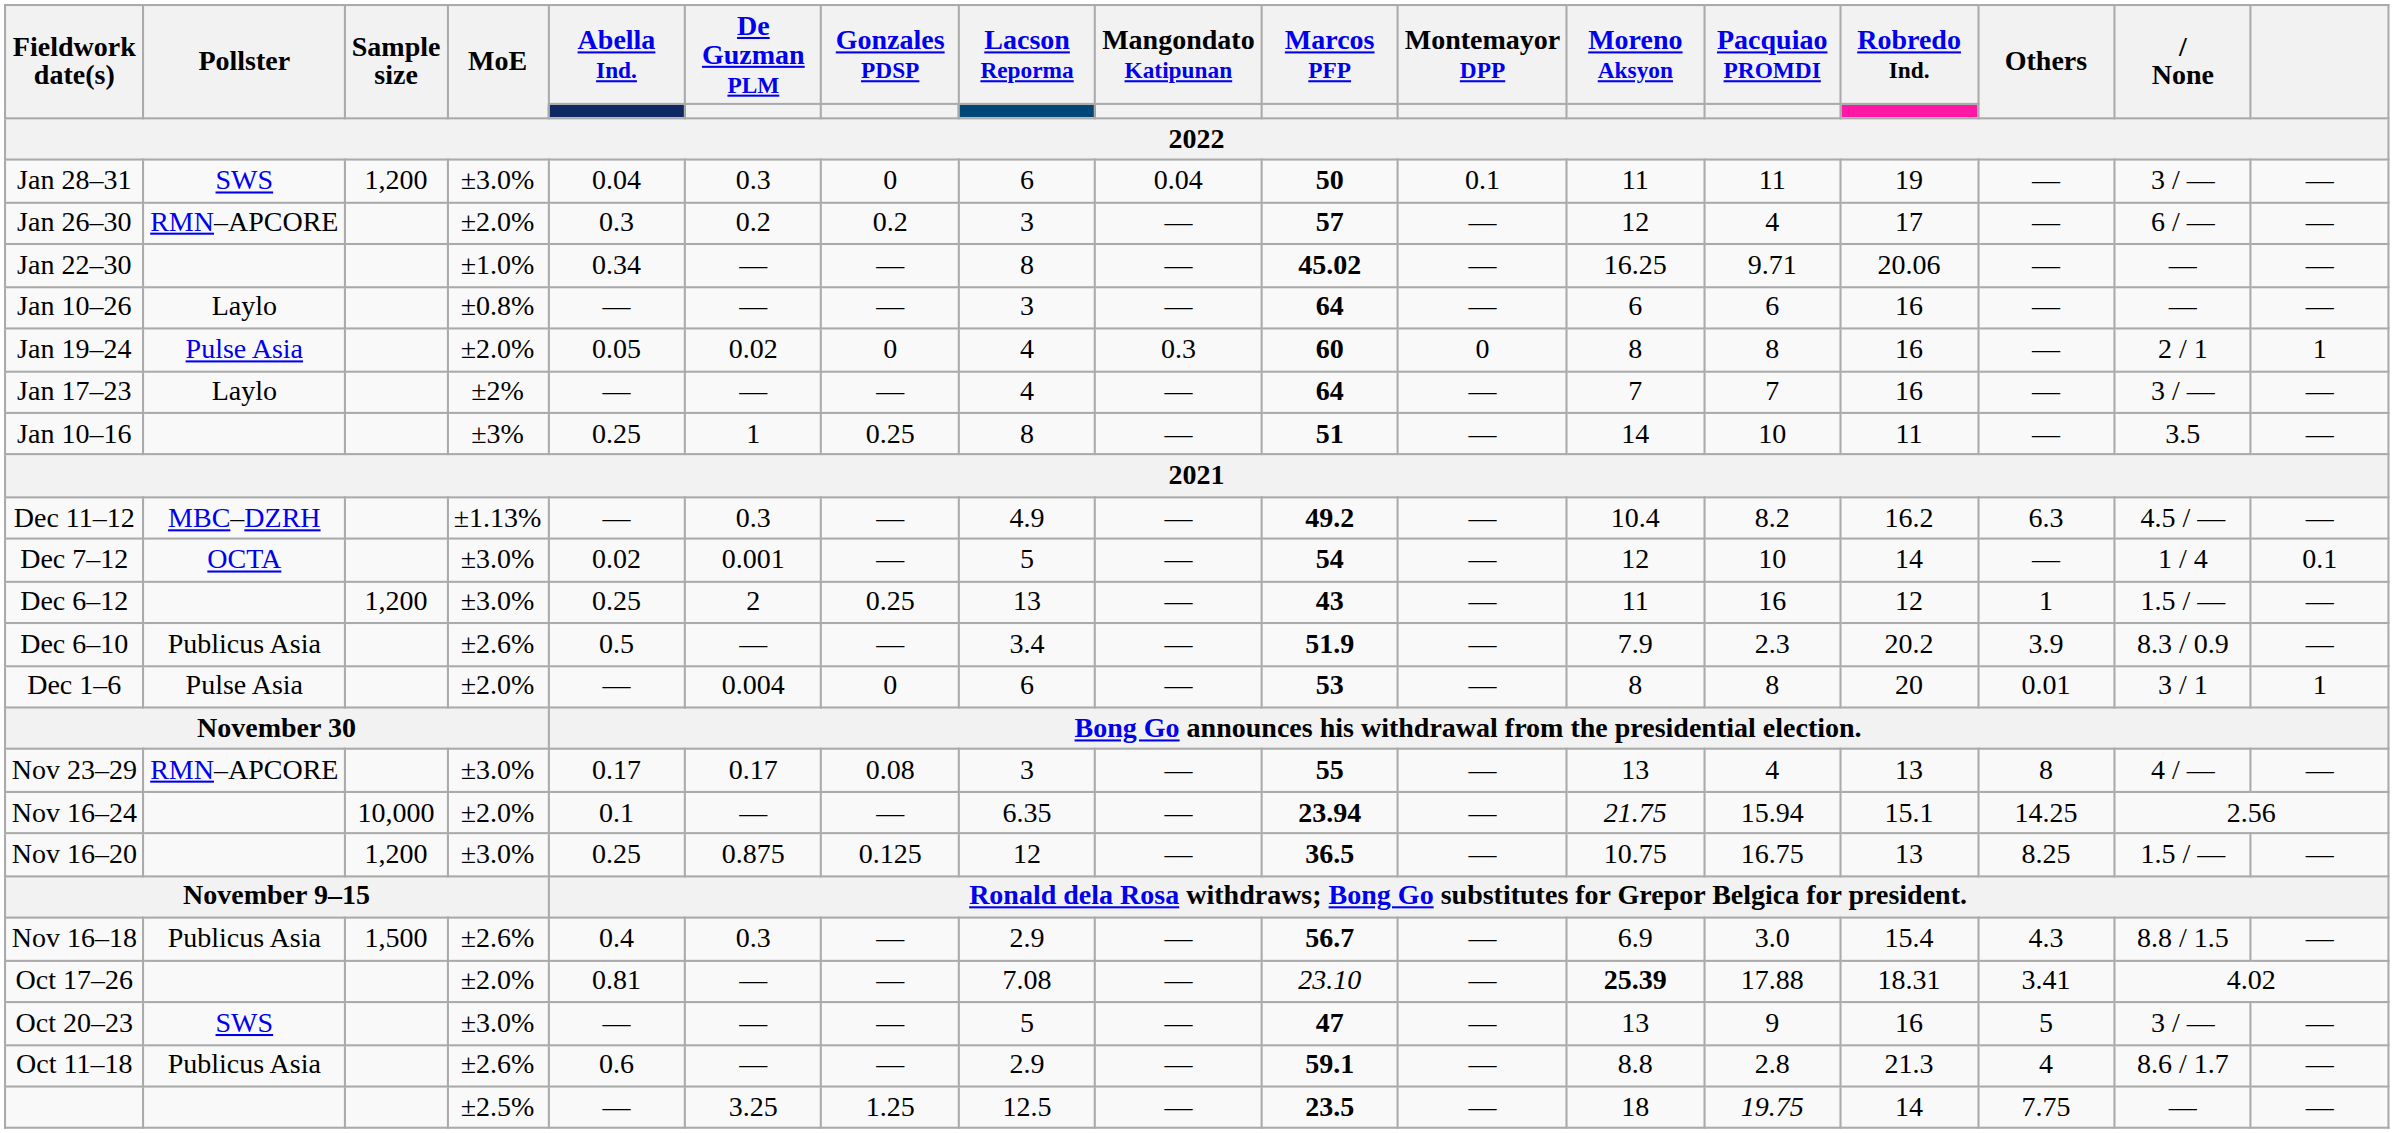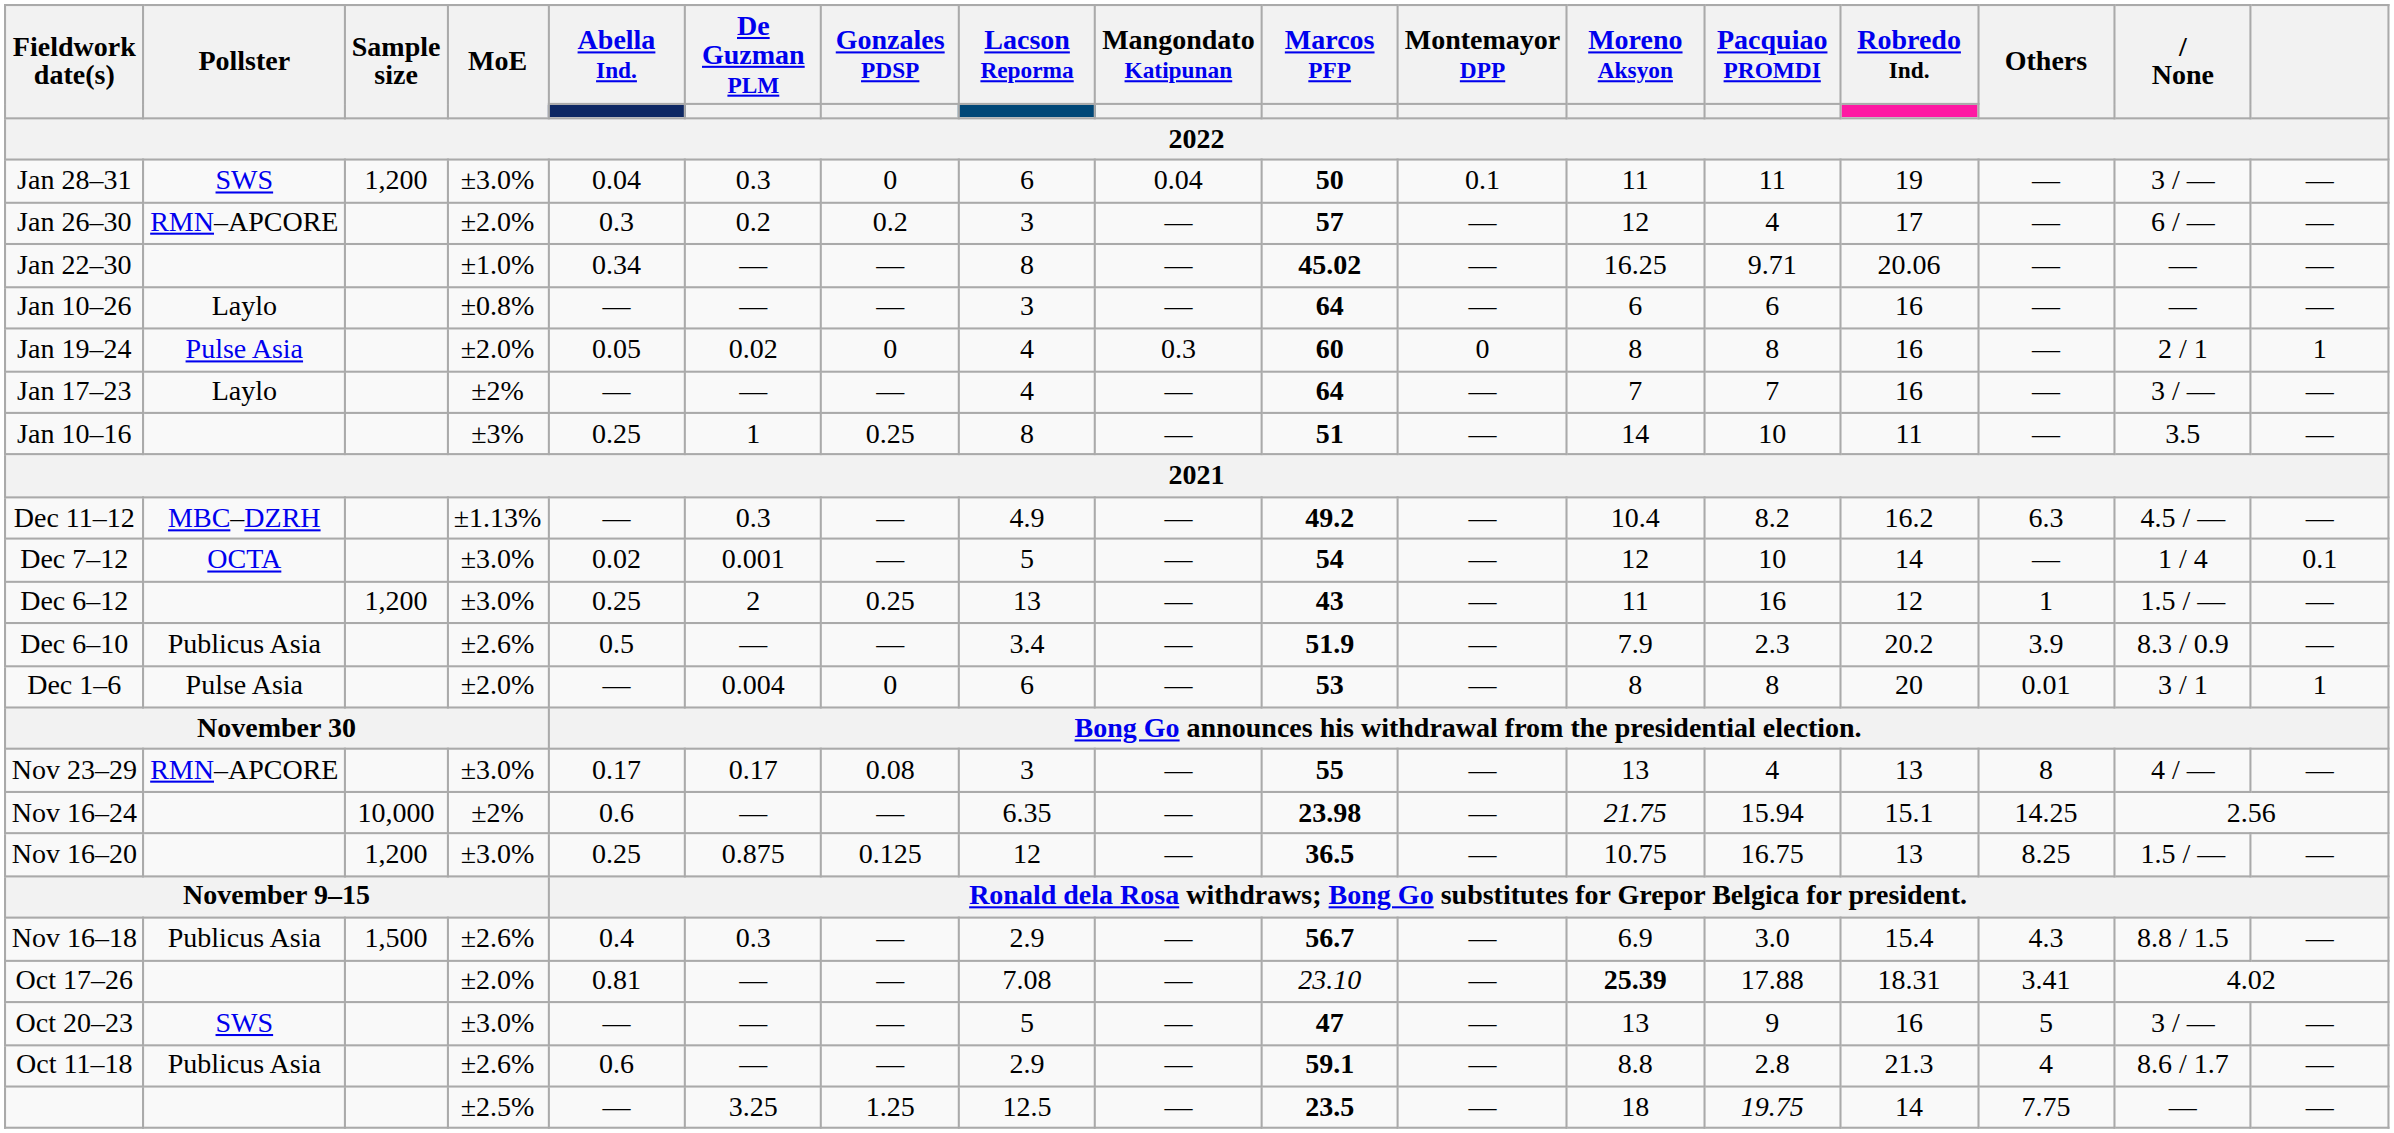(498, 811) ±2.0% -> (498, 811) ±2%
(616, 811) 0.1 -> (616, 811) 0.6
(1330, 811) 23.94 -> (1330, 811) 23.98
